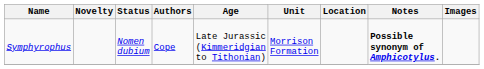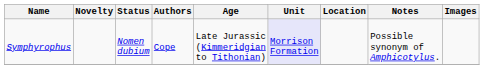(294, 47) no background -> (294, 47) lavender background
(405, 47) bold -> (405, 47) normal
